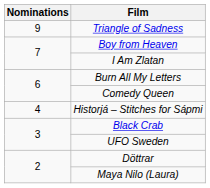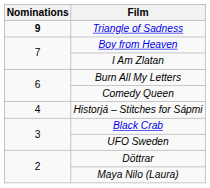(38, 28) normal -> (38, 28) bold
